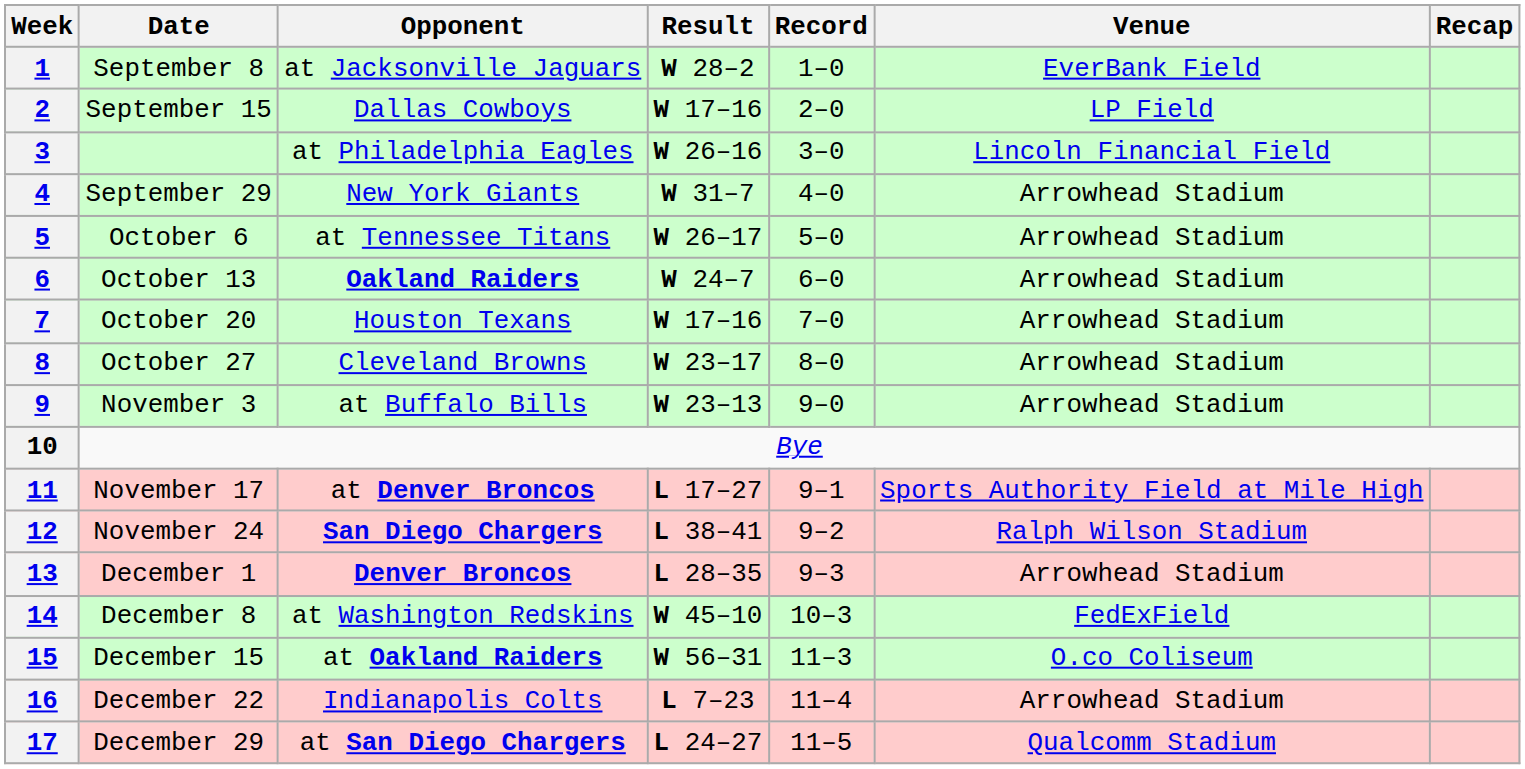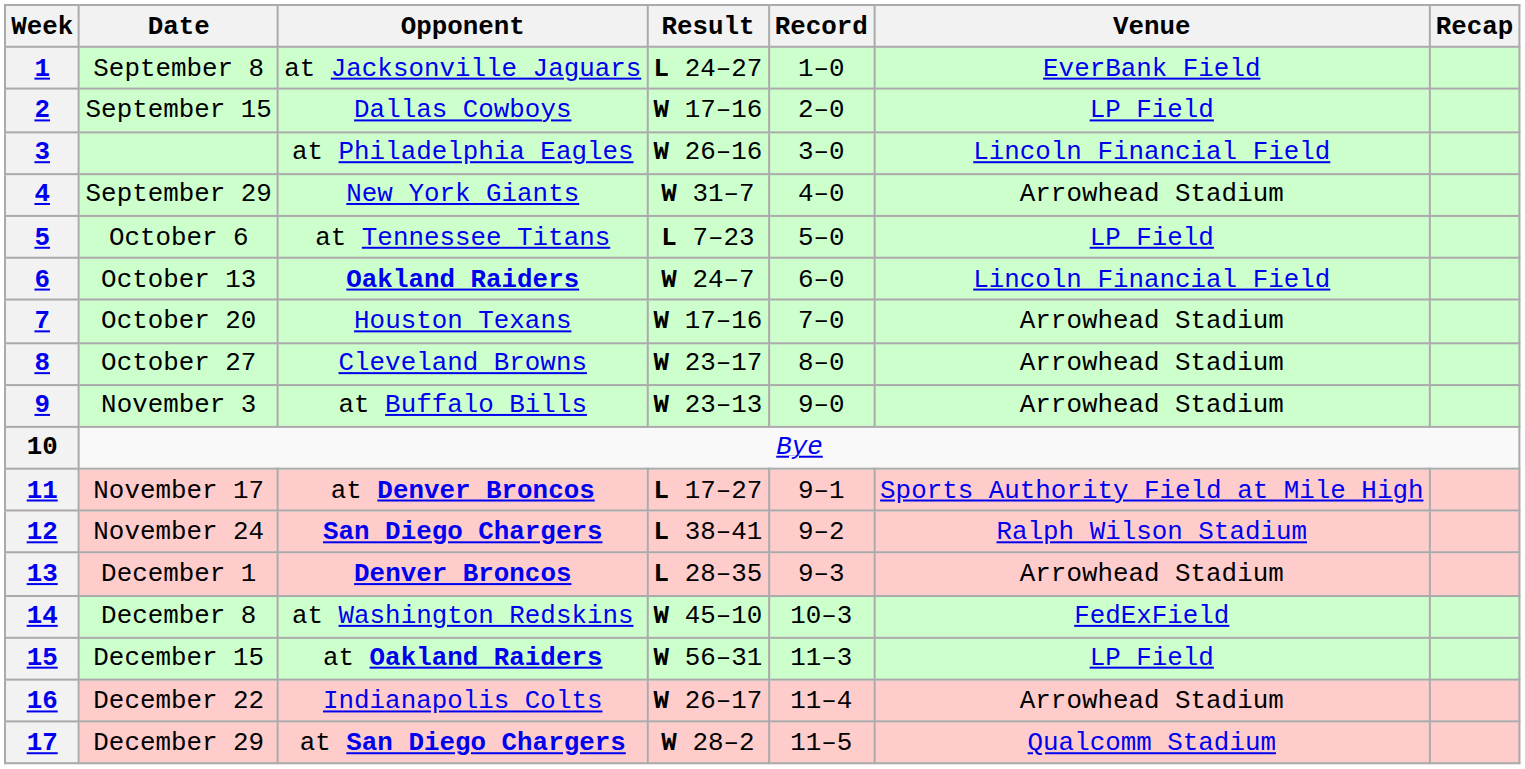(708, 68) W 28–2 -> (708, 68) L 24–27
(708, 237) W 26–17 -> (708, 237) L 7–23
(1152, 237) Arrowhead Stadium -> (1152, 237) LP Field
(1152, 279) Arrowhead Stadium -> (1152, 279) Lincoln Financial Field
(1152, 659) O.co Coliseum -> (1152, 659) LP Field
(708, 701) L 7–23 -> (708, 701) W 26–17
(708, 743) L 24–27 -> (708, 743) W 28–2
